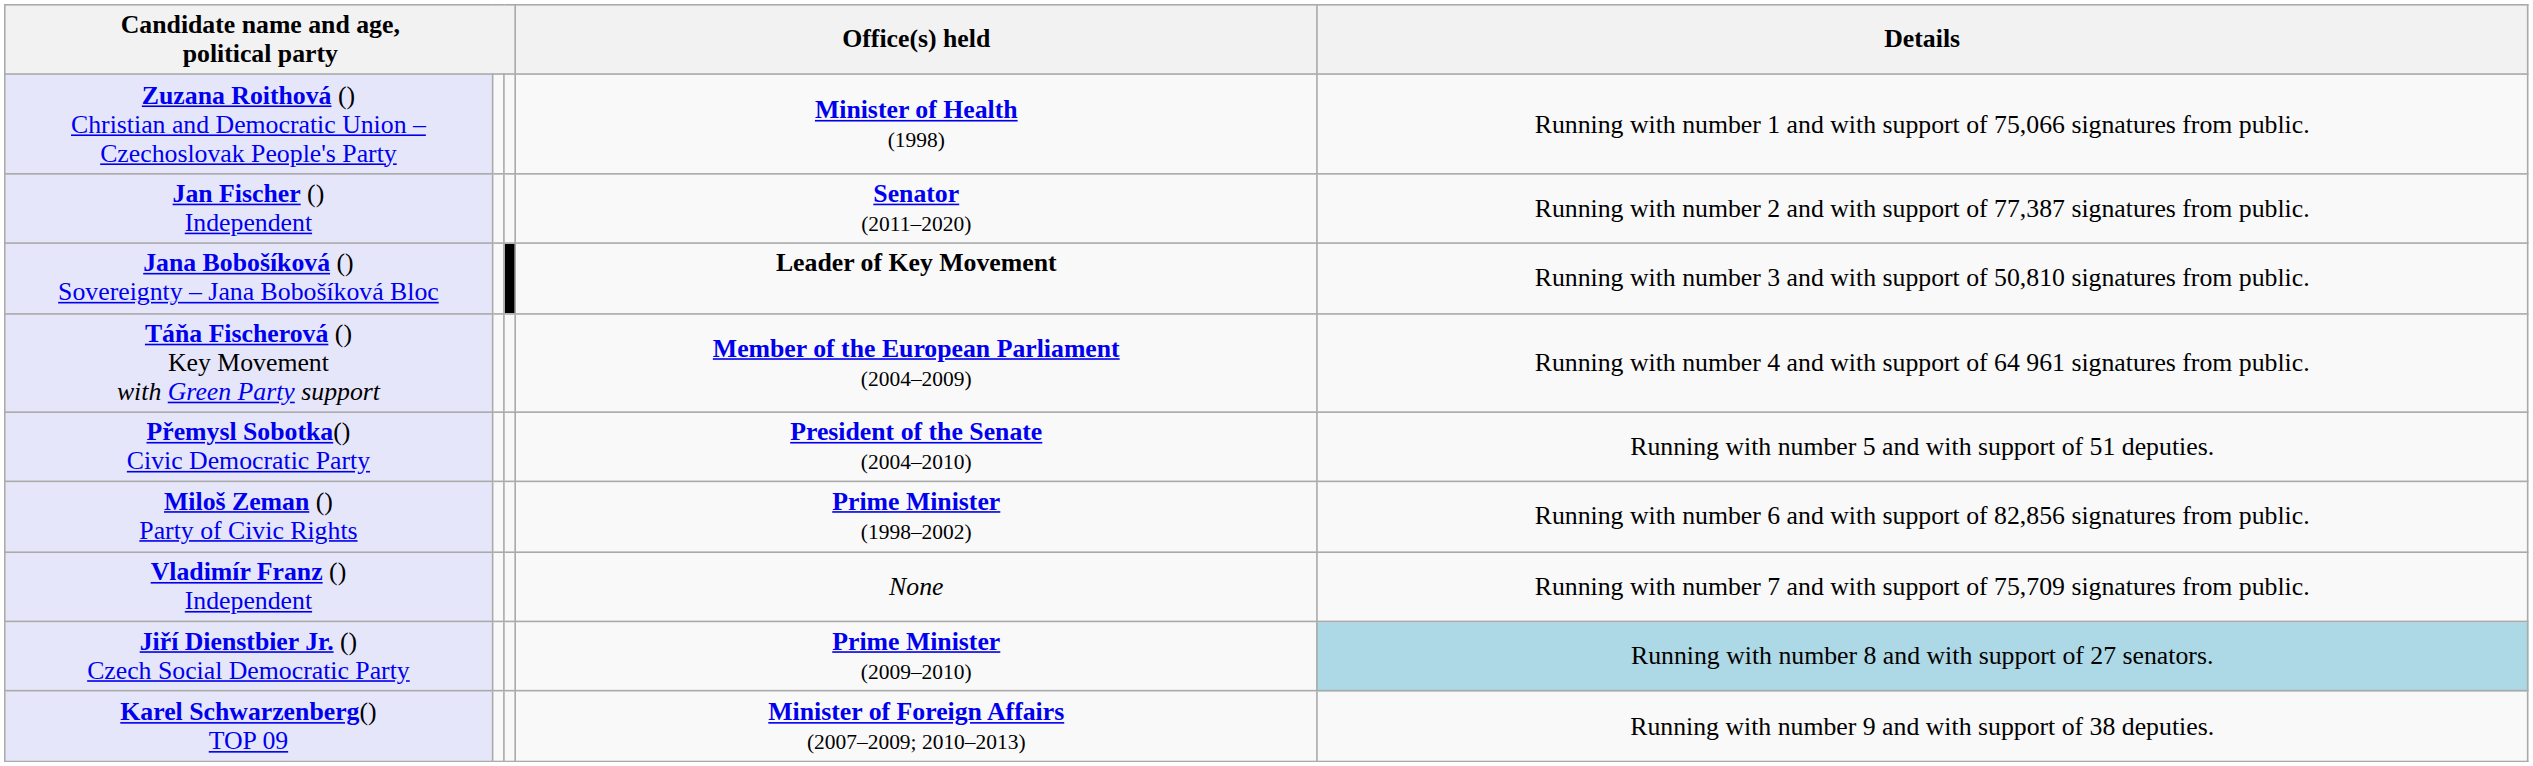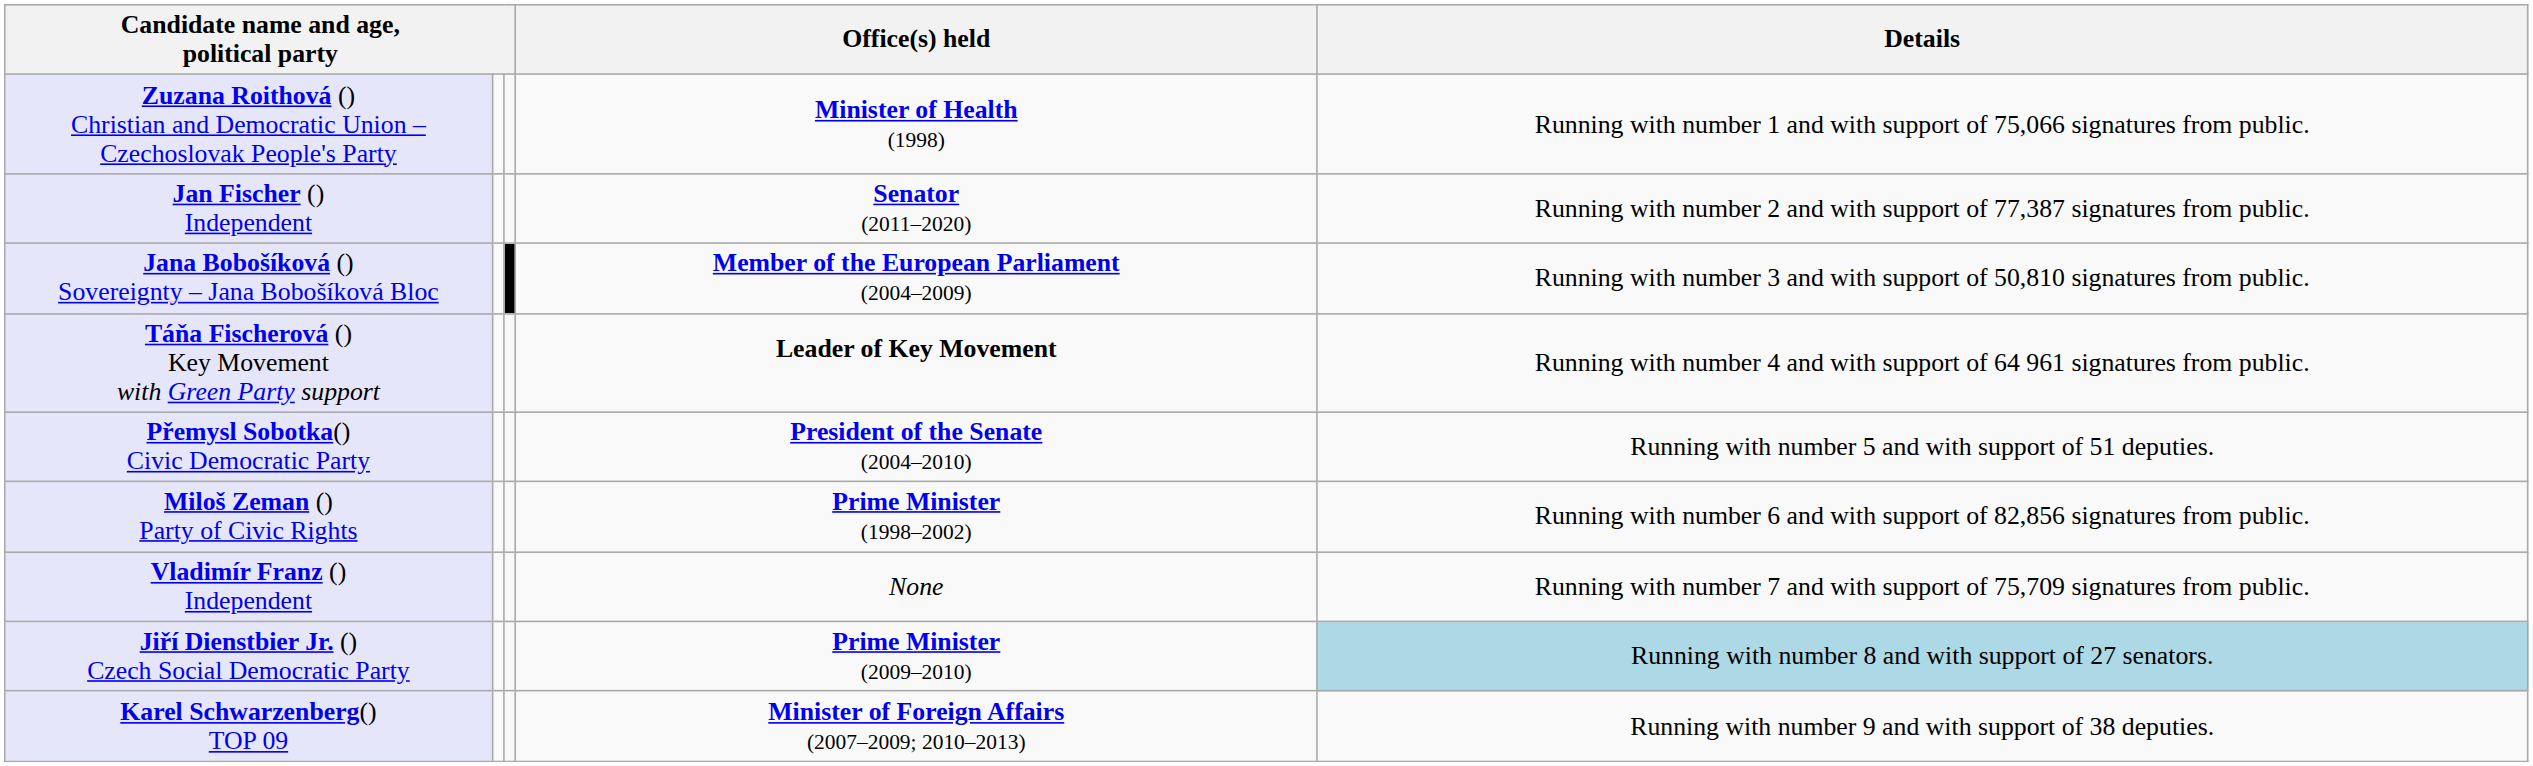(916, 263) Leader of Key Movement -> (916, 277) Member of the European Parliament (2004–2009)
(916, 362) Member of the European Parliament (2004–2009) -> (916, 347) Leader of Key Movement
